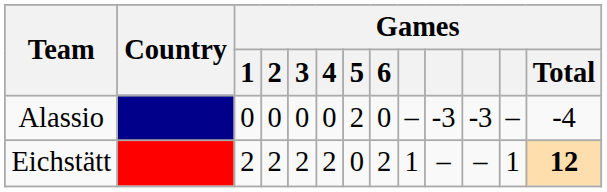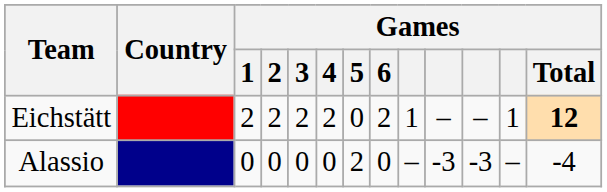rows swapped: (61, 162) <-> (61, 117)
